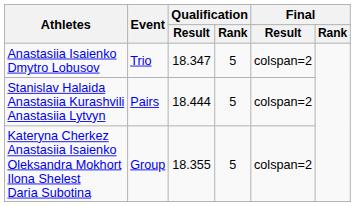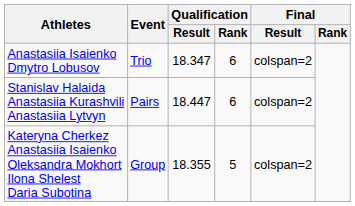(233, 61) 5 -> (233, 61) 6
(192, 102) 18.444 -> (192, 102) 18.447
(233, 102) 5 -> (233, 102) 6
